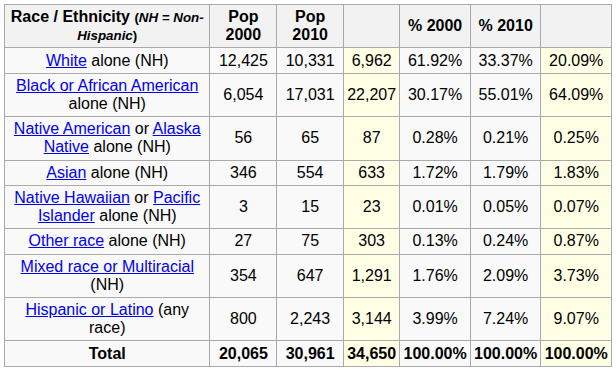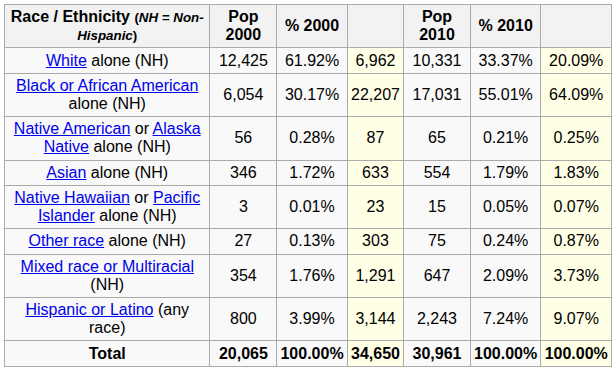columns swapped: (310, 26) <-> (435, 26)
